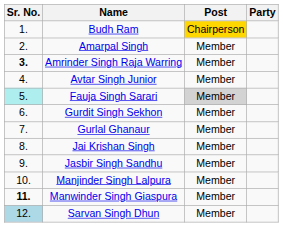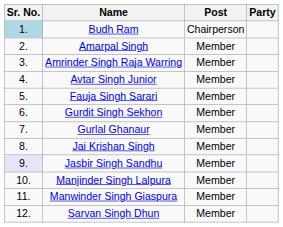(23, 29) no background -> (23, 29) lightblue background
(216, 29) gold background -> (216, 29) no background
(23, 63) bold -> (23, 63) normal
(23, 96) paleturquoise background -> (23, 96) no background
(216, 96) lightgrey background -> (216, 96) no background
(23, 163) no background -> (23, 163) lavender background
(23, 197) bold -> (23, 197) normal
(23, 213) lightblue background -> (23, 213) no background
